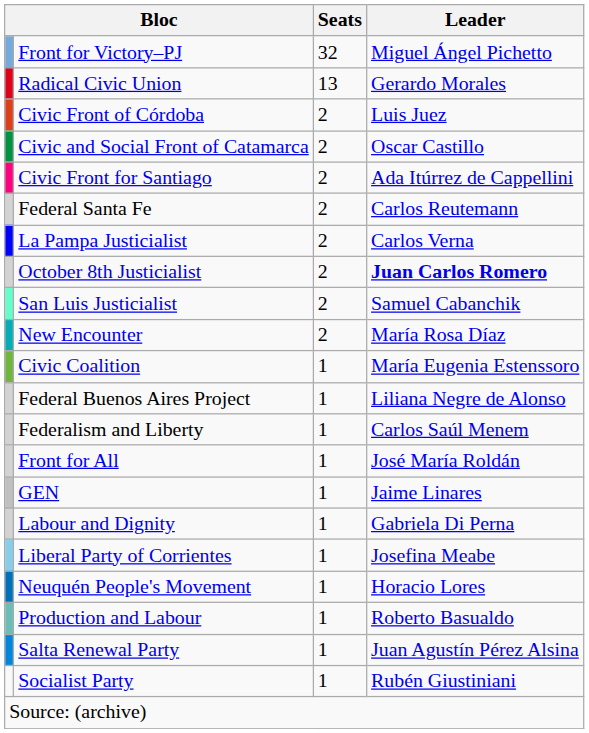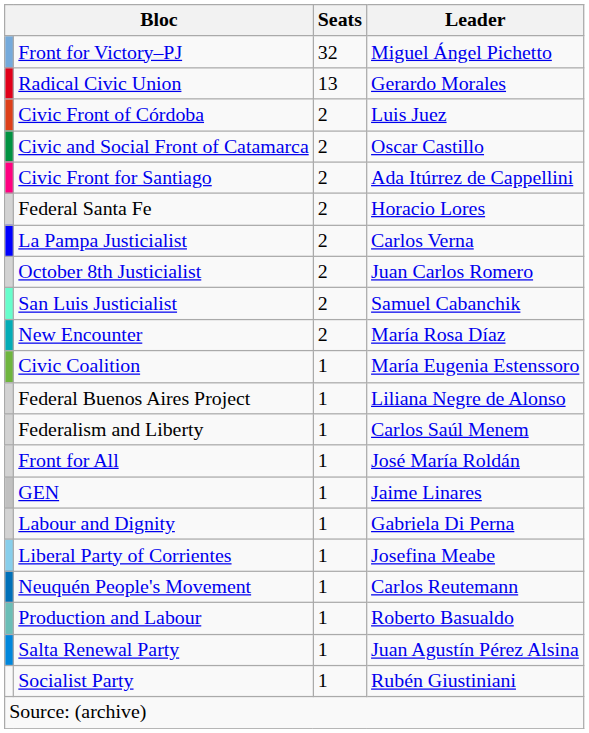(445, 209) Carlos Reutemann -> (428, 209) Horacio Lores
(459, 271) bold -> (452, 271) normal
(428, 586) Horacio Lores -> (445, 586) Carlos Reutemann
